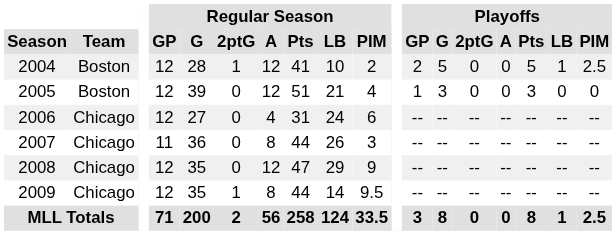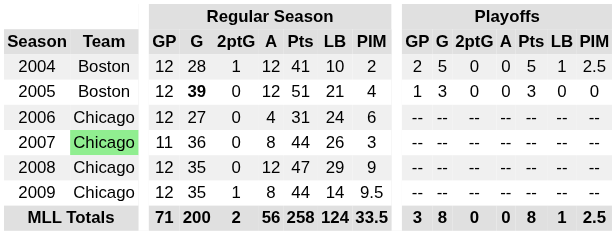(197, 92) normal -> (197, 92) bold
(104, 142) no background -> (104, 142) lightgreen background
